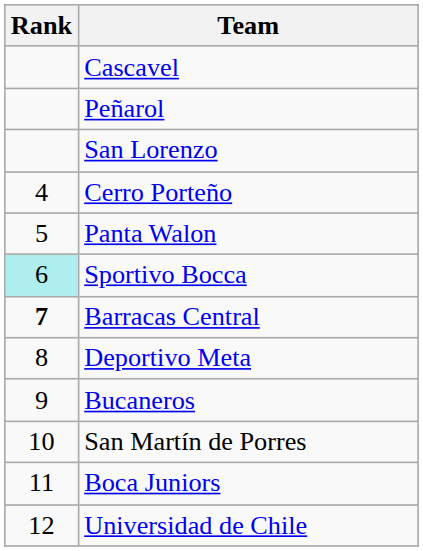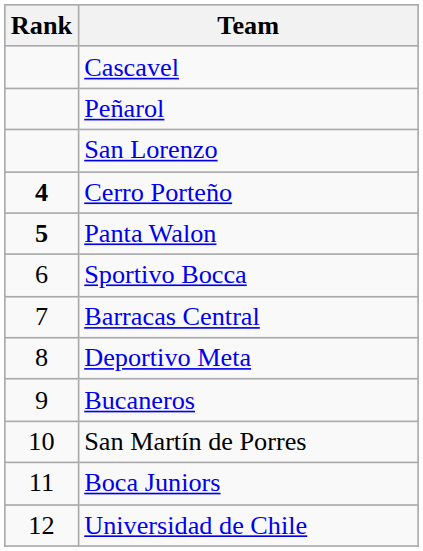(41, 191) normal -> (41, 191) bold
(41, 233) normal -> (41, 233) bold
(41, 274) paleturquoise background -> (41, 274) no background
(41, 316) bold -> (41, 316) normal
